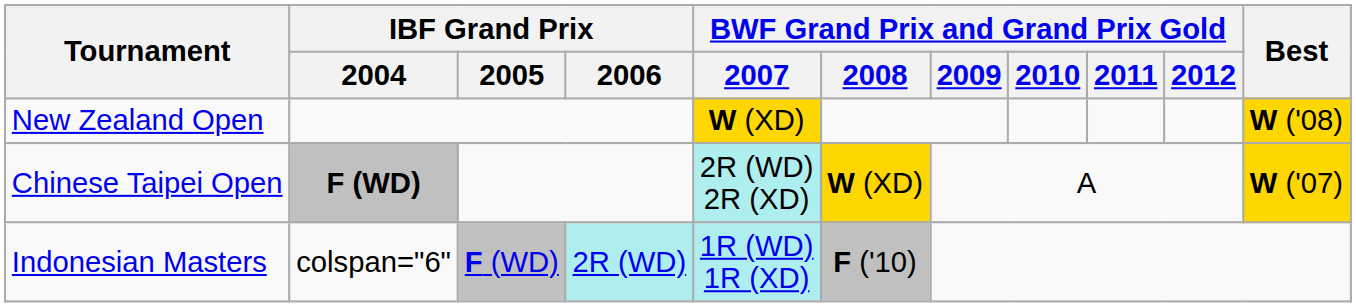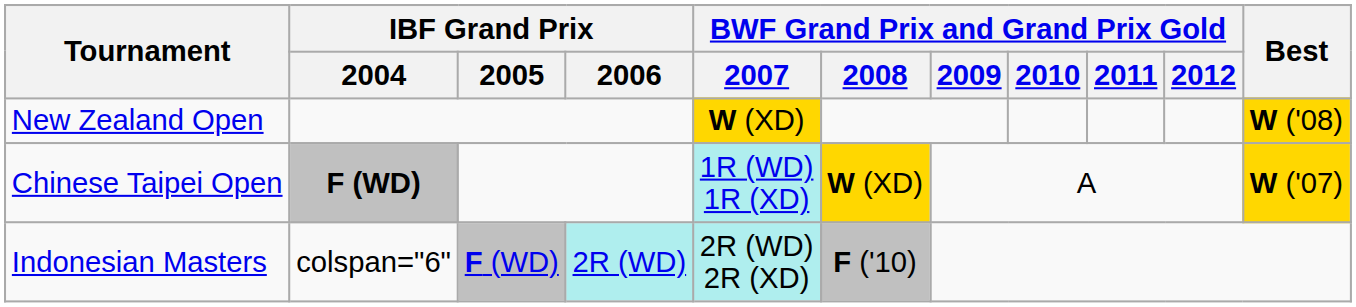(757, 183) 2R (WD) 2R (XD) -> (757, 183) 1R (WD) 1R (XD)
(757, 262) 1R (WD) 1R (XD) -> (757, 262) 2R (WD) 2R (XD)
